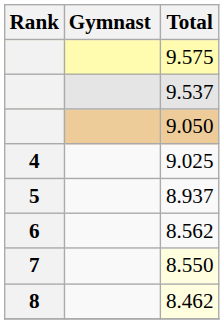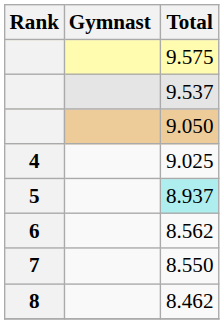(190, 196) no background -> (190, 196) paleturquoise background
(190, 265) lightyellow background -> (190, 265) no background
(190, 300) lightyellow background -> (190, 300) no background
